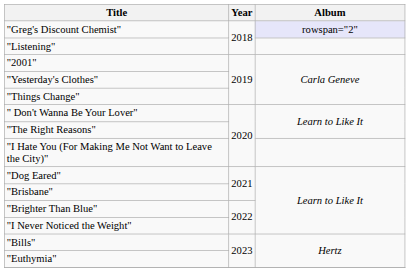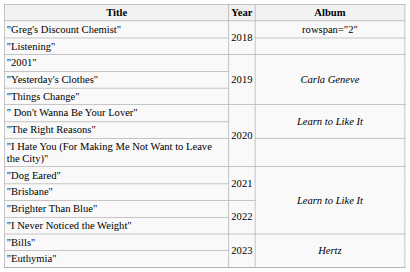(330, 29) lavender background -> (330, 29) no background
